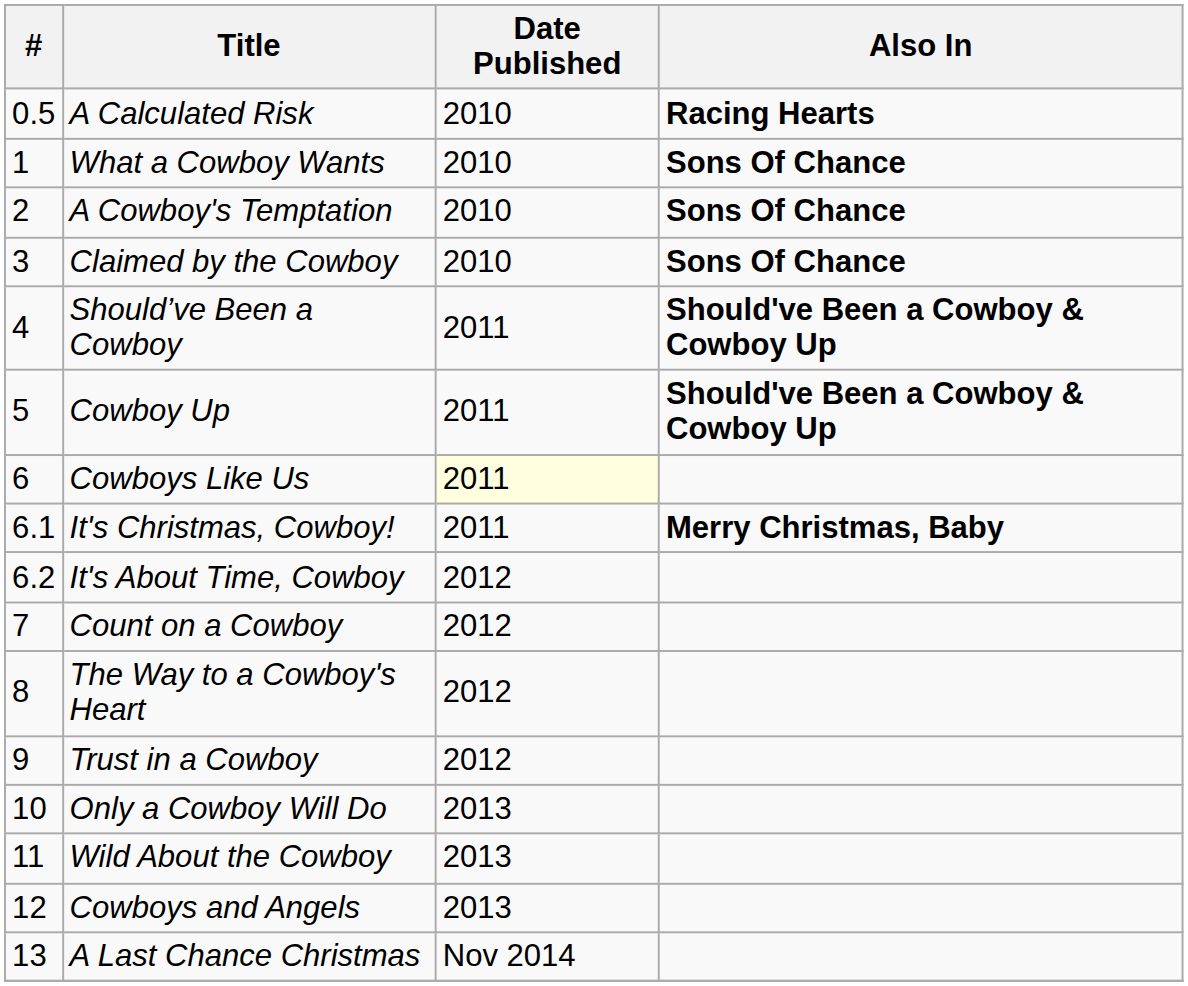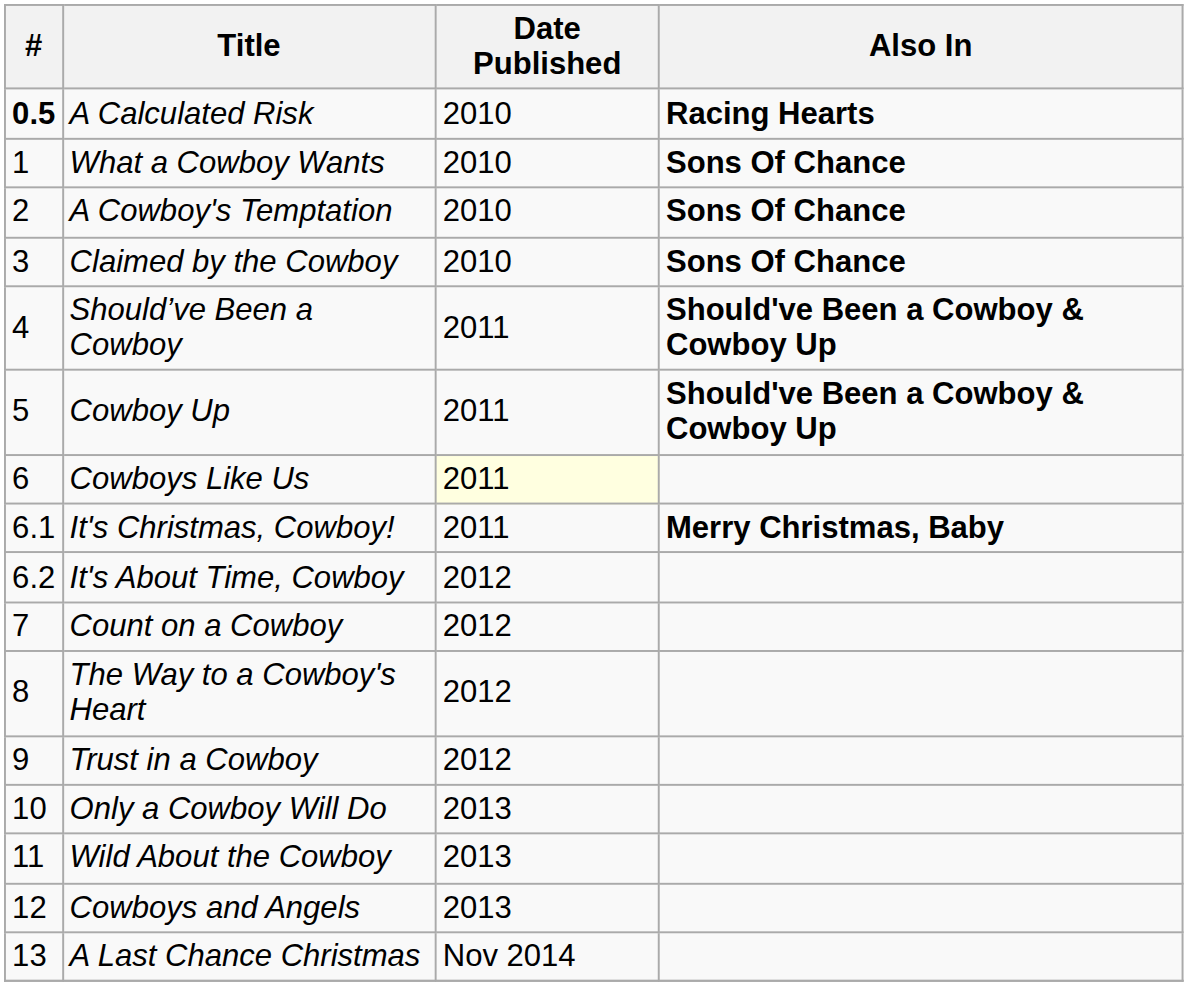(34, 113) normal -> (34, 113) bold
